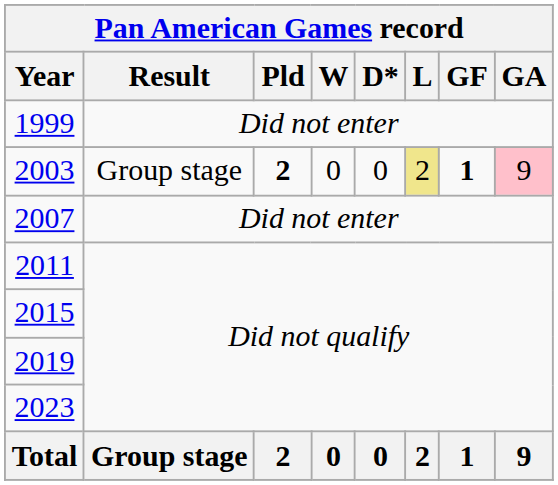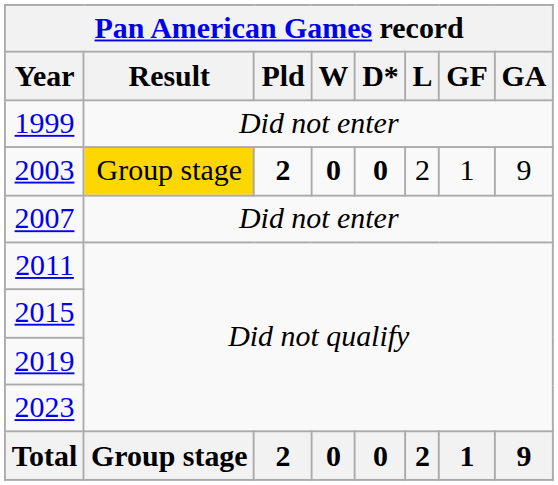(169, 170) no background -> (169, 170) gold background
(333, 170) normal -> (333, 170) bold
(380, 170) normal -> (380, 170) bold
(422, 170) khaki background -> (422, 170) no background
(467, 170) bold -> (467, 170) normal
(524, 170) pink background -> (524, 170) no background
